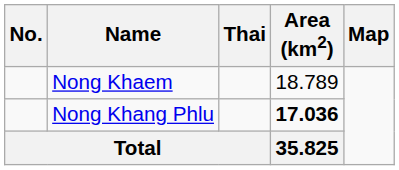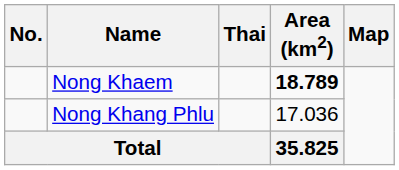(307, 83) normal -> (307, 83) bold
(307, 115) bold -> (307, 115) normal
